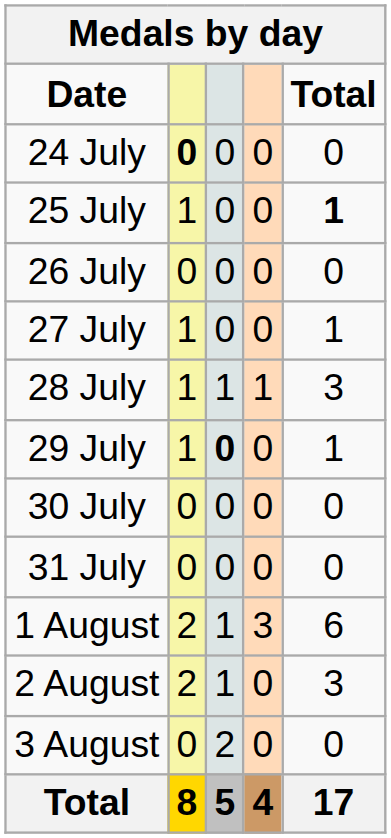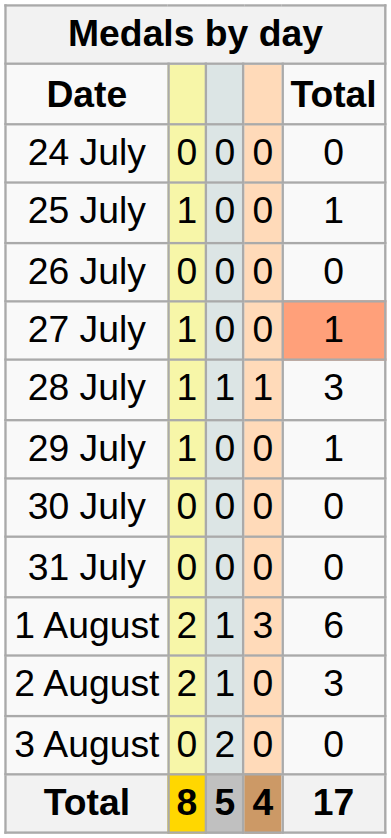(187, 152) bold -> (187, 152) normal
(334, 211) bold -> (334, 211) normal
(334, 329) no background -> (334, 329) lightsalmon background
(225, 448) bold -> (225, 448) normal
